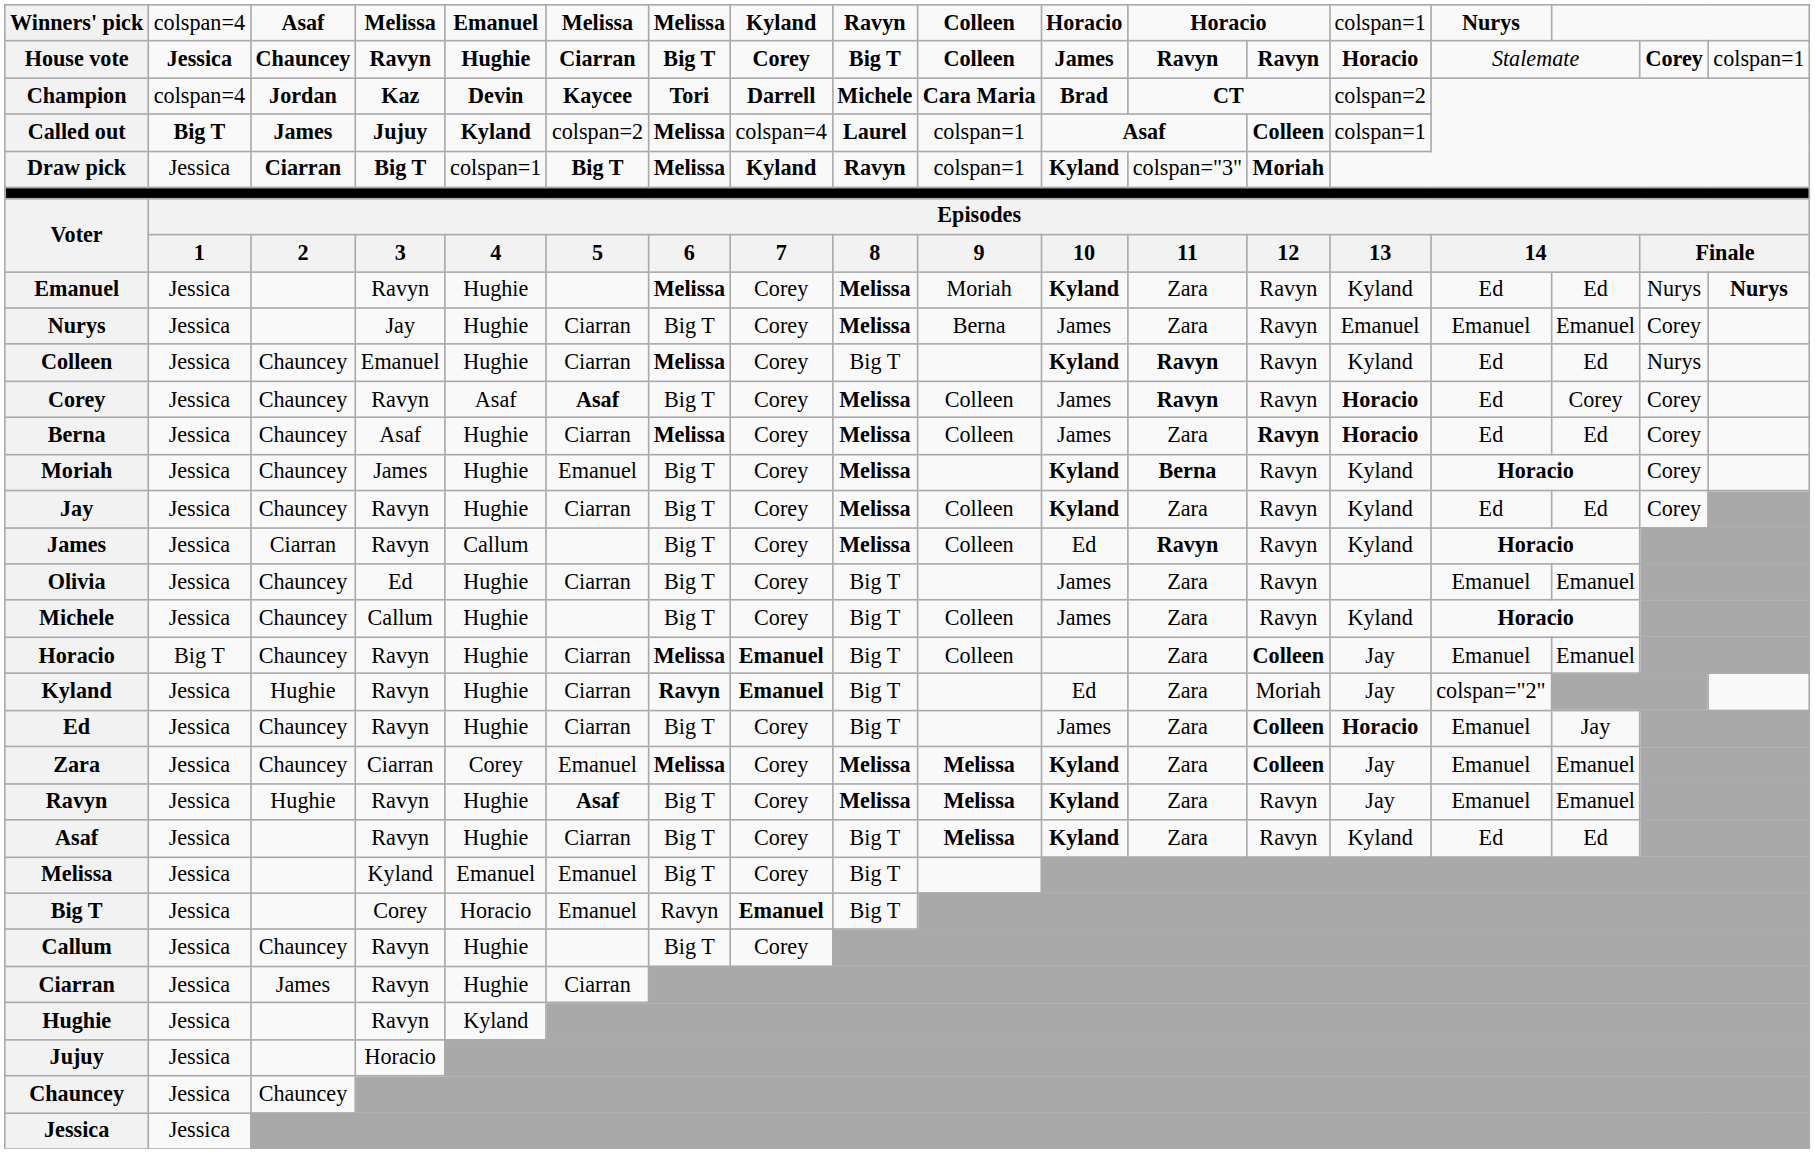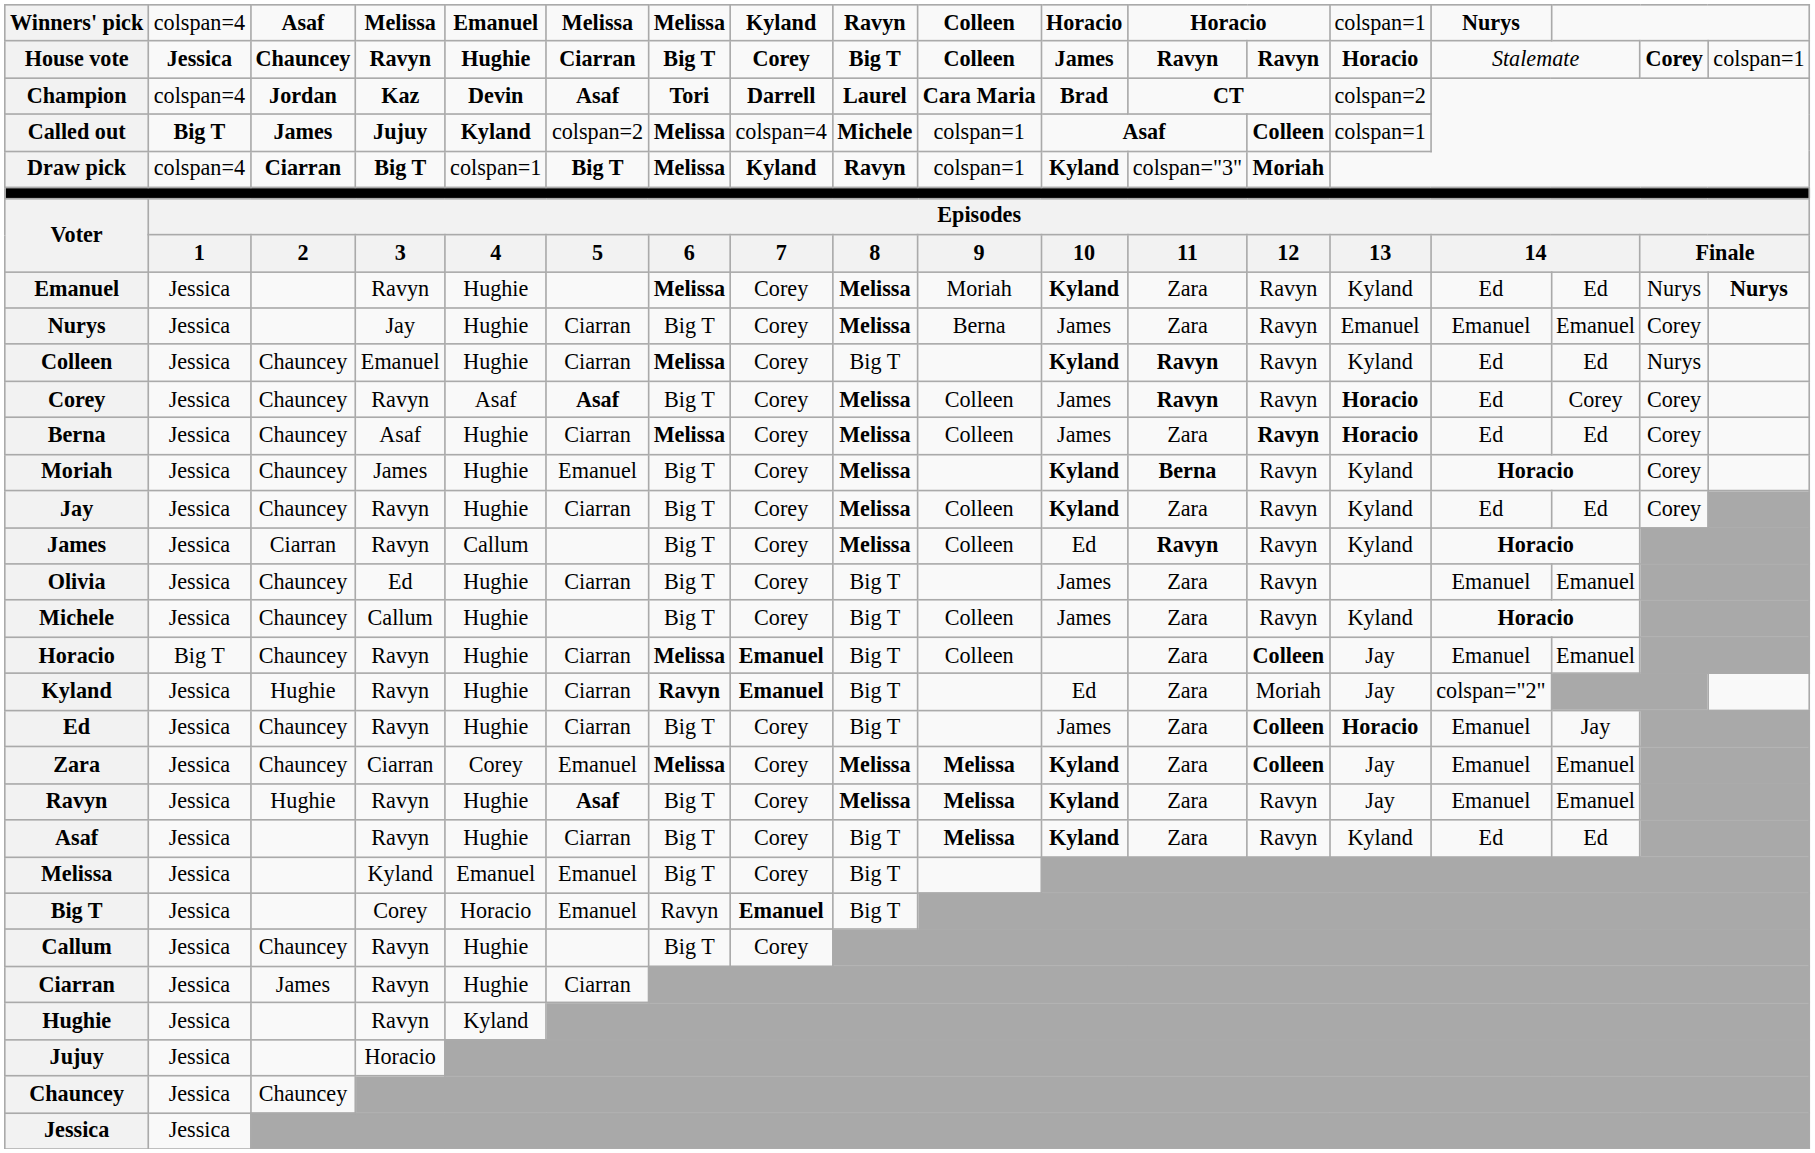(598, 95) Kaycee -> (598, 95) Asaf
(875, 95) Michele -> (875, 95) Laurel
(875, 132) Laurel -> (875, 132) Michele
(199, 168) Jessica -> (199, 168) colspan=4
